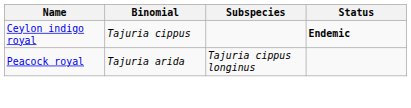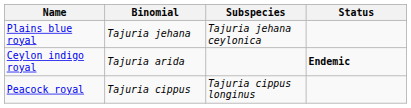+ row: (39, 34)
(149, 34) Tajuria cippus -> (146, 62) Tajuria arida
(146, 62) Tajuria arida -> (149, 89) Tajuria cippus
